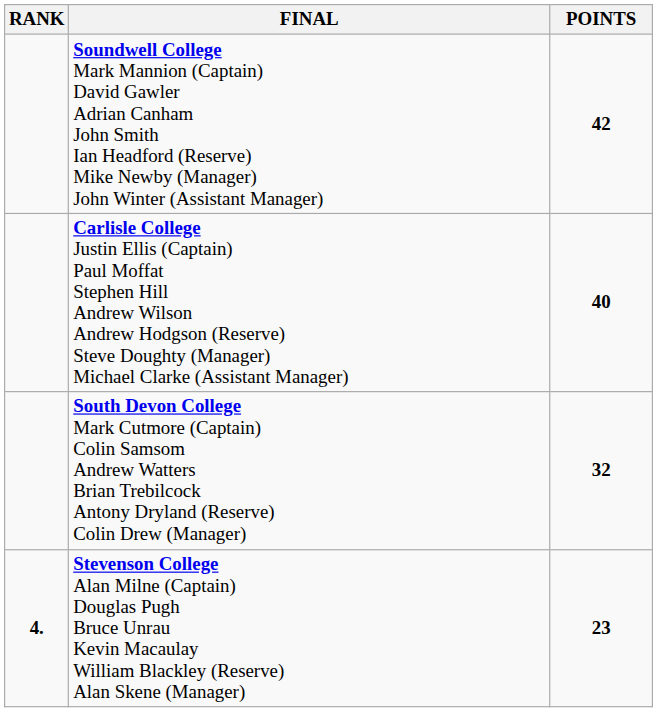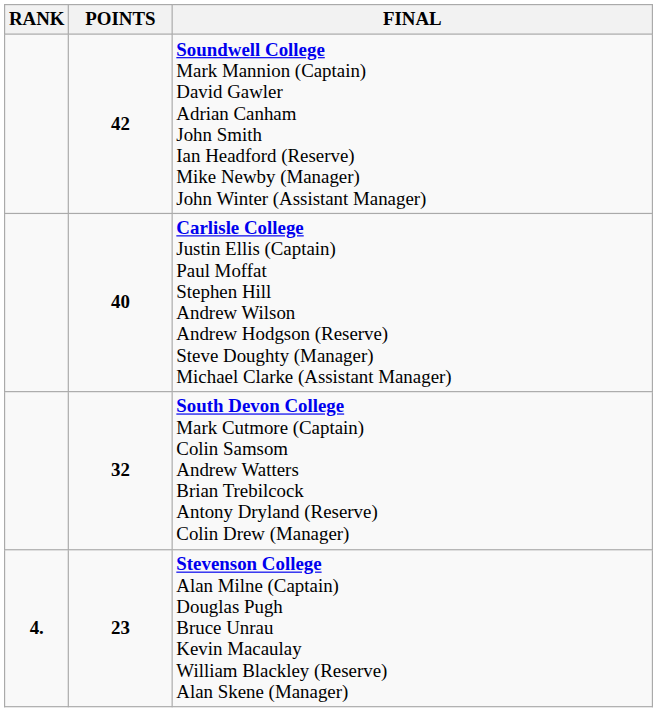columns swapped: (309, 19) <-> (601, 19)
